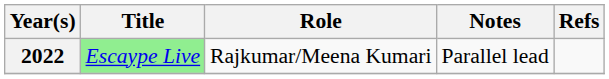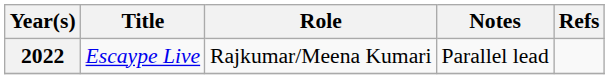(143, 55) lightgreen background -> (143, 55) no background
